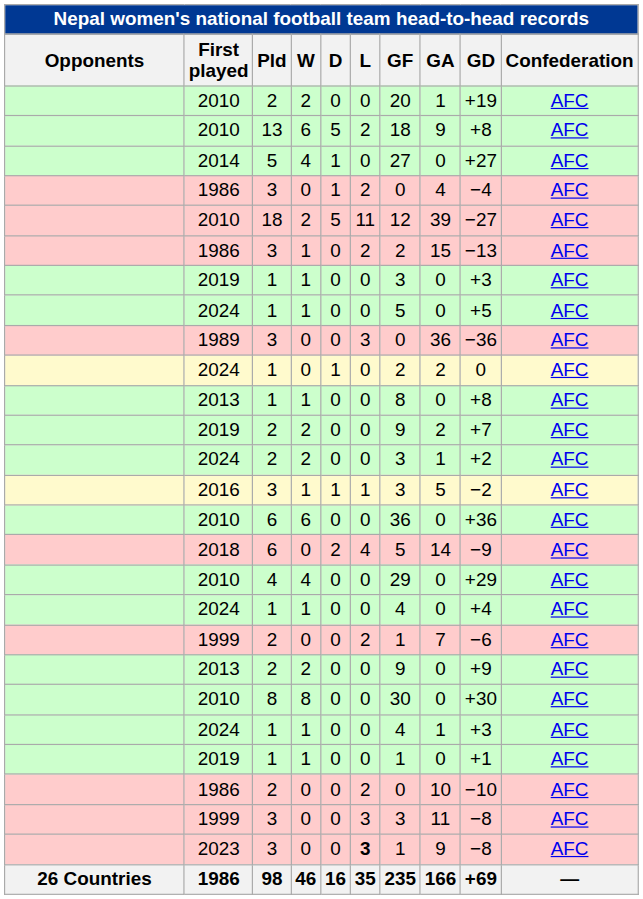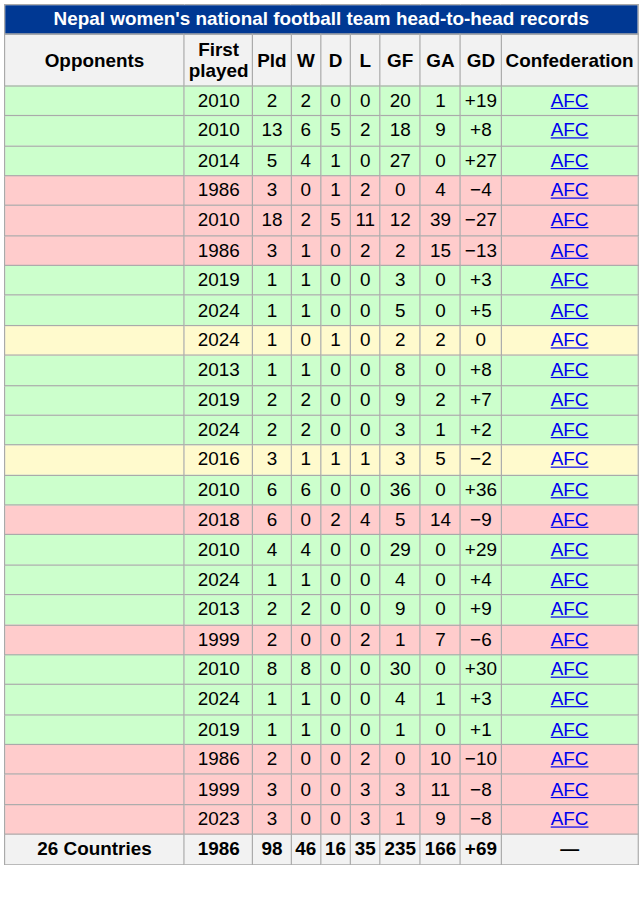- row: (219, 340)
rows swapped: (219, 639) <-> (219, 669)
(365, 849) bold -> (365, 819) normal
